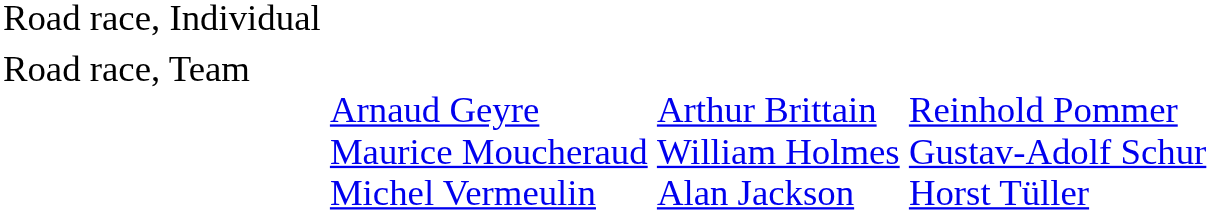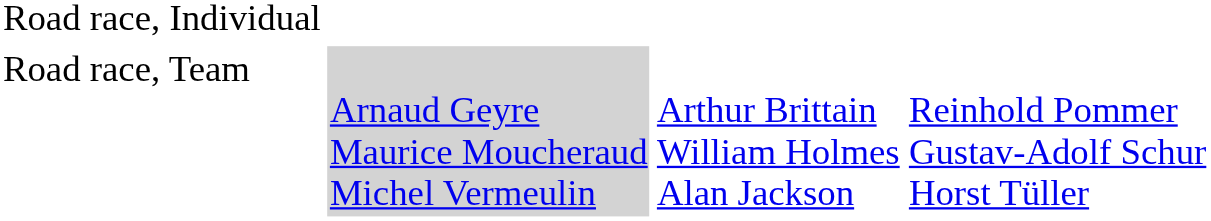(489, 151) no background -> (489, 151) lightgrey background
